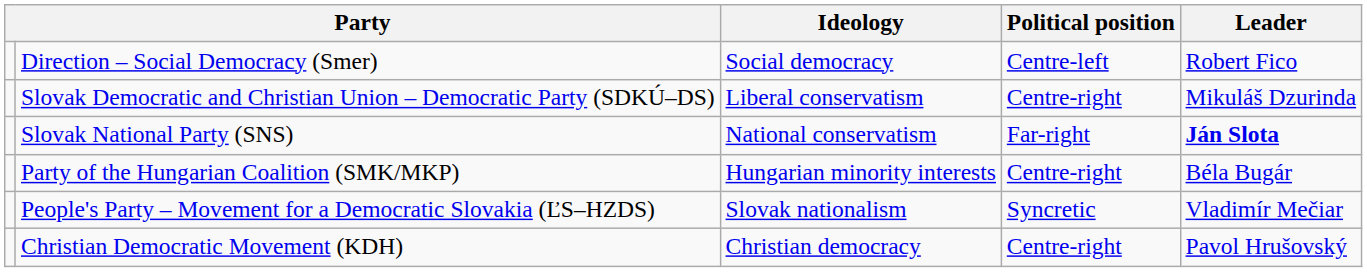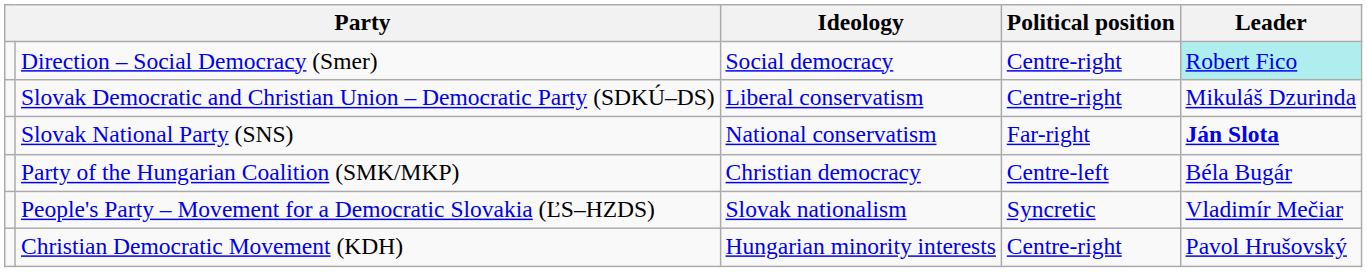(1058, 60) Centre-left -> (1064, 60) Centre-right
(1241, 60) no background -> (1241, 60) paleturquoise background
(861, 172) Hungarian minority interests -> (823, 172) Christian democracy
(1064, 172) Centre-right -> (1058, 172) Centre-left
(823, 246) Christian democracy -> (861, 246) Hungarian minority interests
